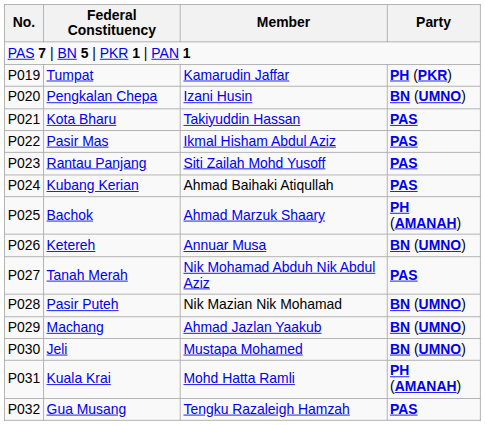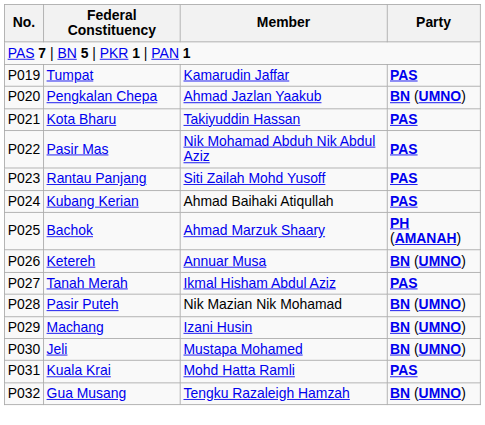(421, 75) PH (PKR) -> (404, 75) PAS
(218, 97) Izani Husin -> (252, 97) Ahmad Jazlan Yaakub
(260, 141) Ikmal Hisham Abdul Aziz -> (279, 149) Nik Mohamad Abduh Nik Abdul Aziz
(279, 275) Nik Mohamad Abduh Nik Abdul Aziz -> (260, 283) Ikmal Hisham Abdul Aziz
(252, 327) Ahmad Jazlan Yaakub -> (218, 327) Izani Husin
(426, 379) PH (AMANAH) -> (404, 371) PAS
(404, 409) PAS -> (428, 393) BN (UMNO)
